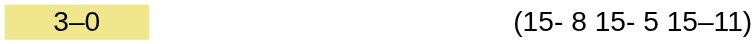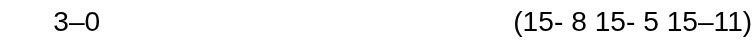(77, 21) khaki background -> (77, 21) no background
